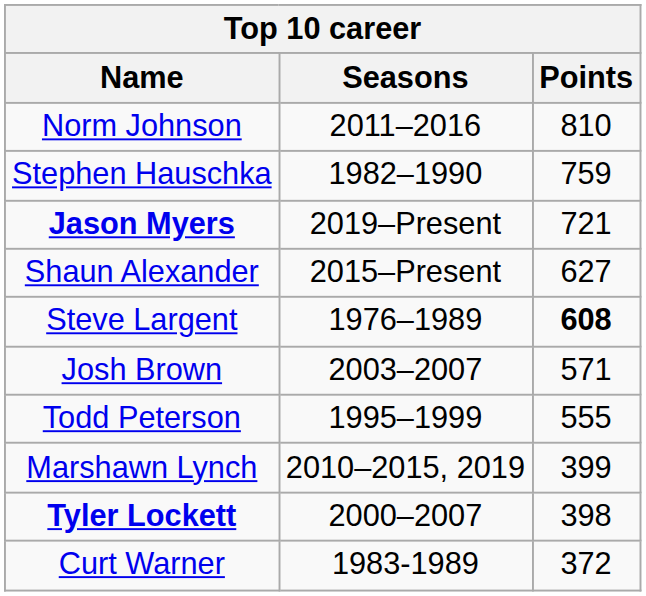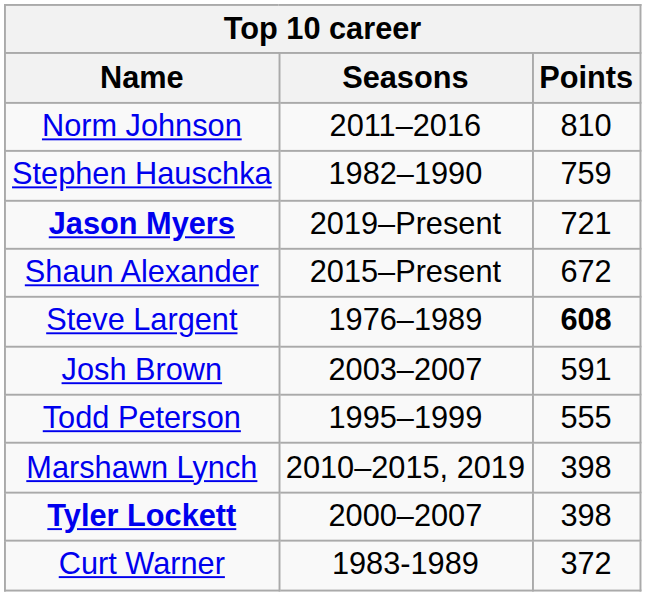(586, 272) 627 -> (586, 272) 672
(586, 369) 571 -> (586, 369) 591
(586, 467) 399 -> (586, 467) 398
